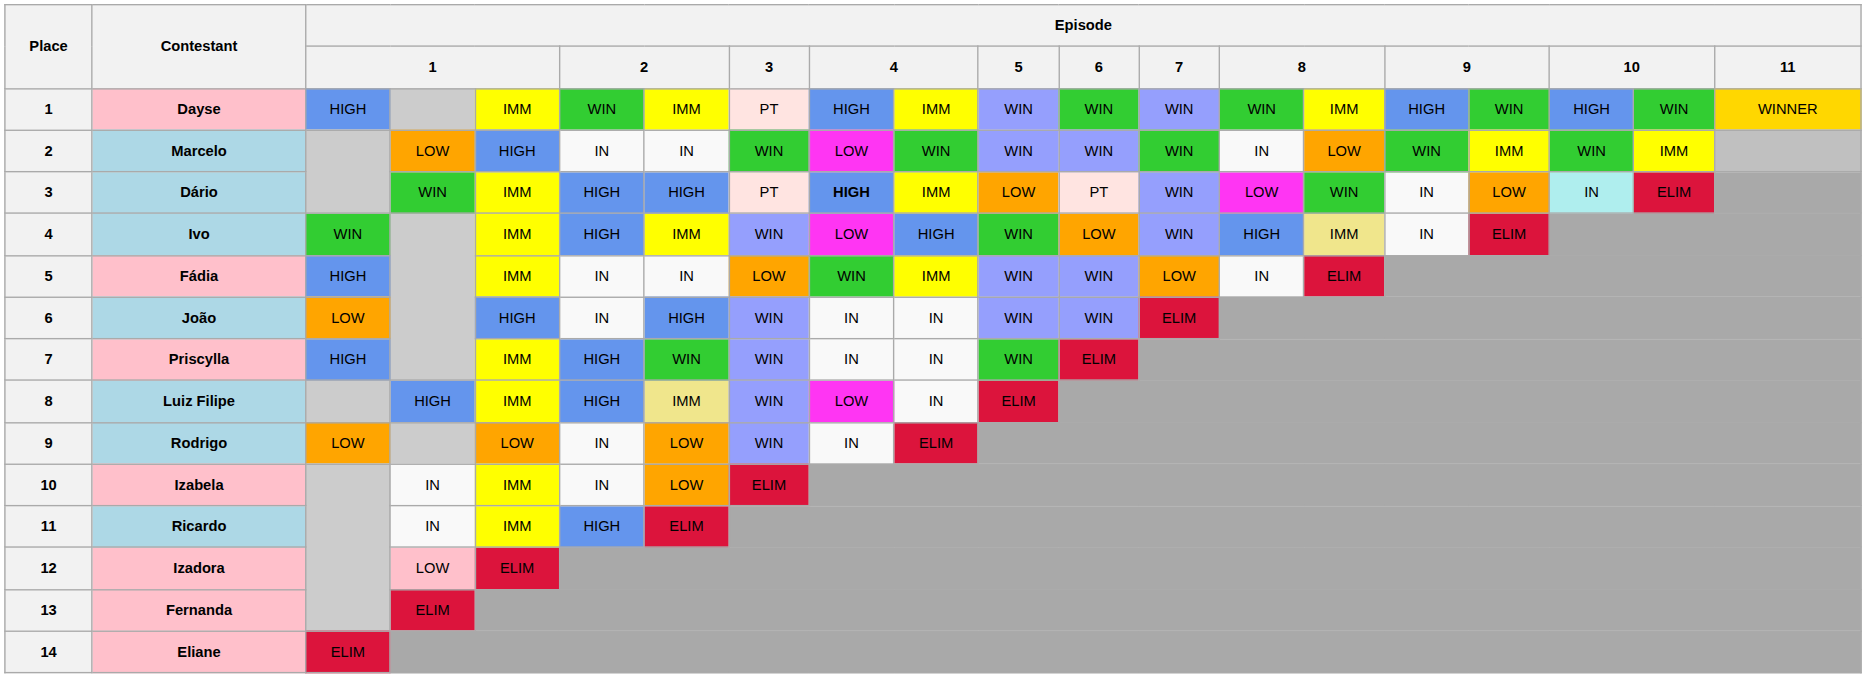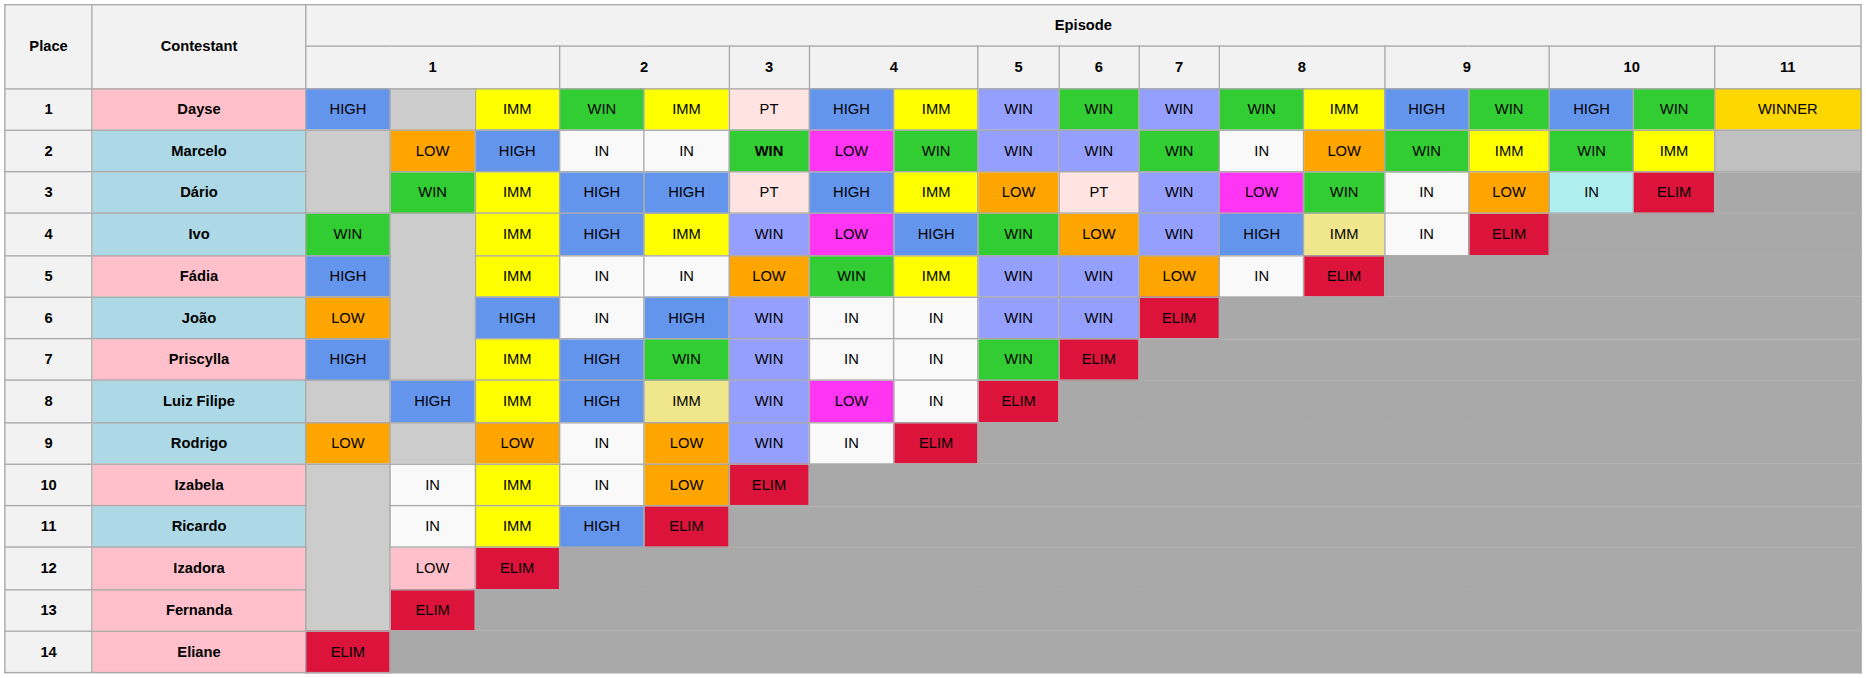(769, 150) normal -> (769, 150) bold
(851, 192) bold -> (851, 192) normal
